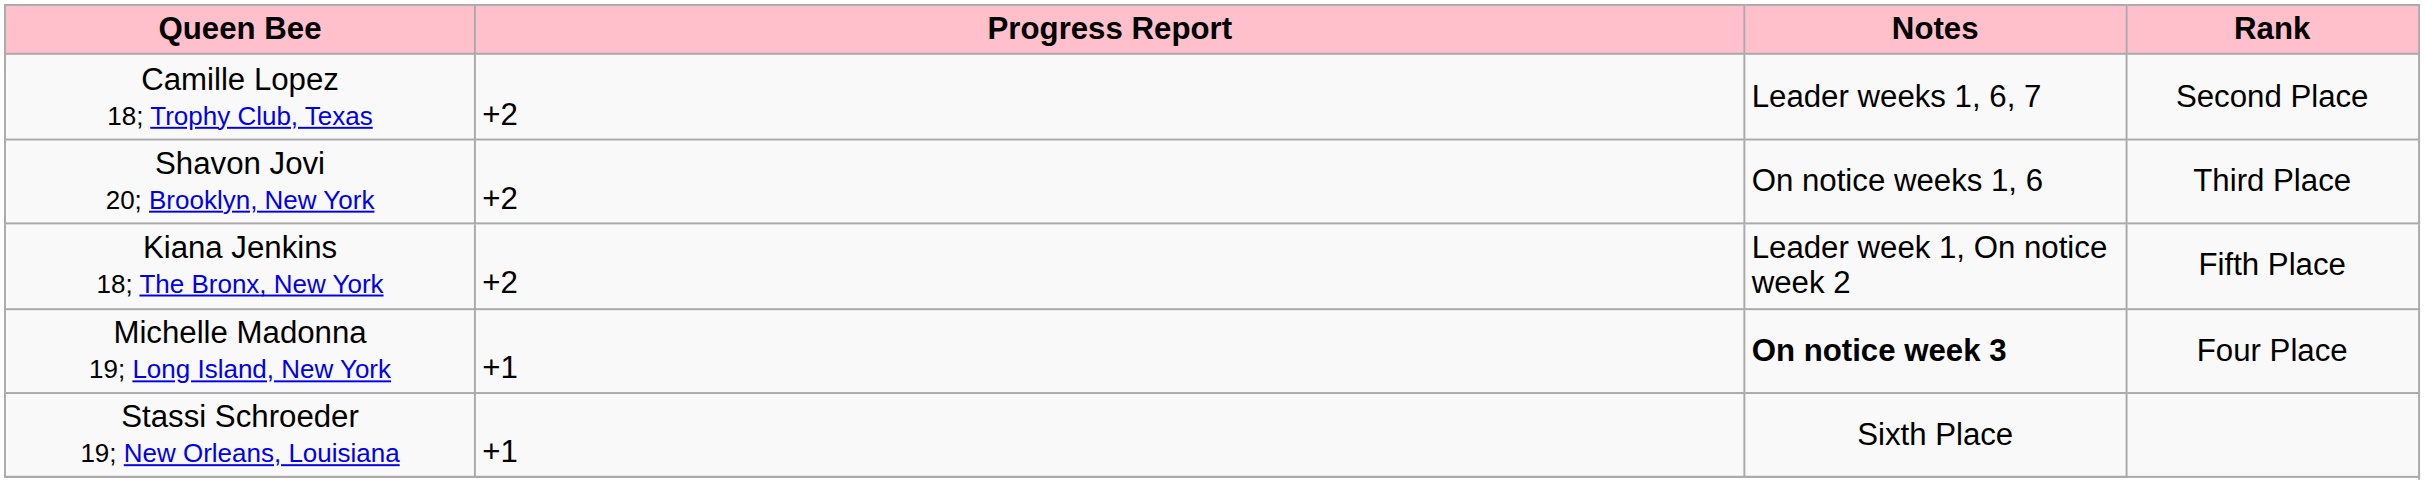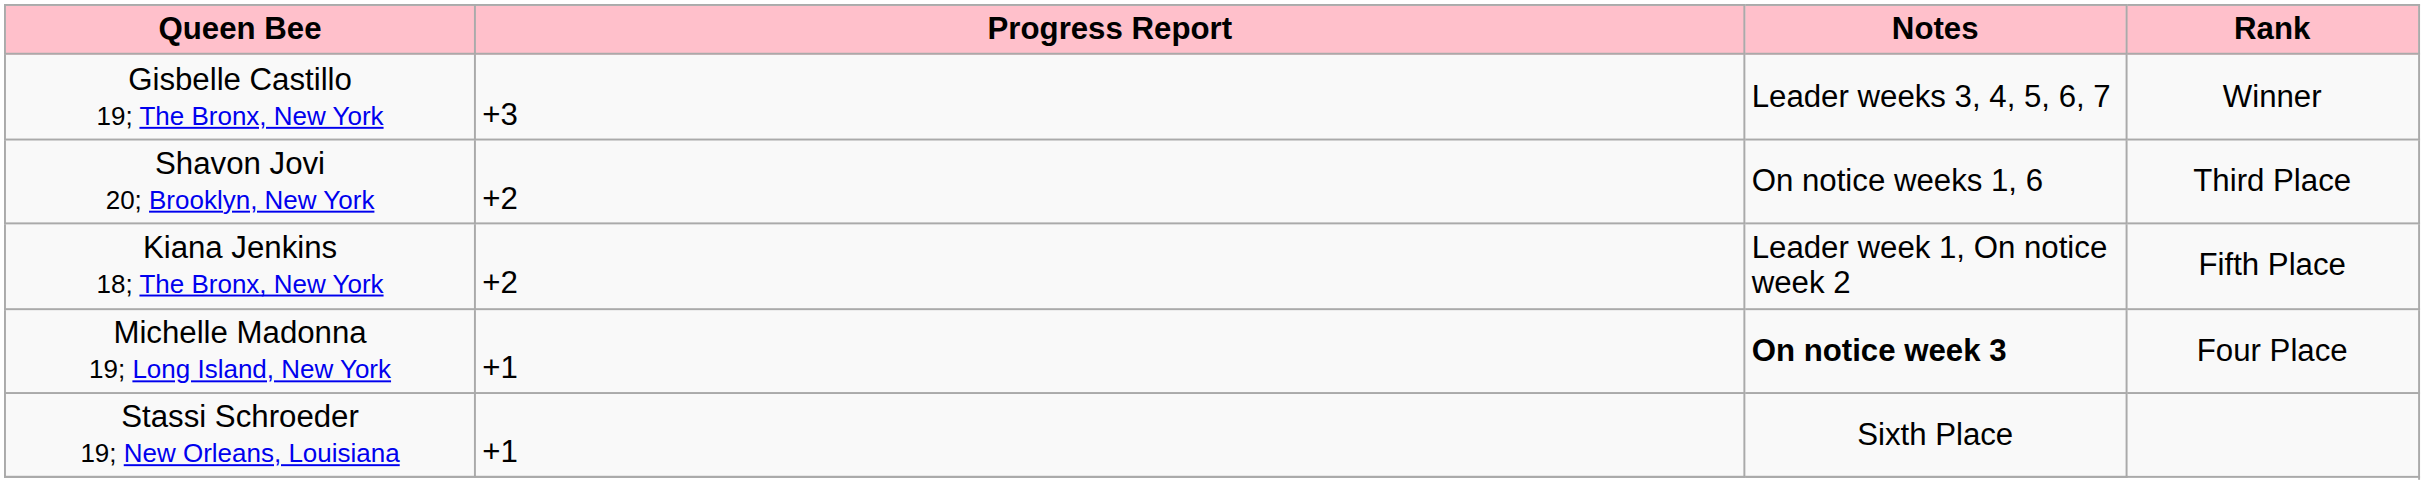+ row: (240, 96)
- row: (240, 96)
